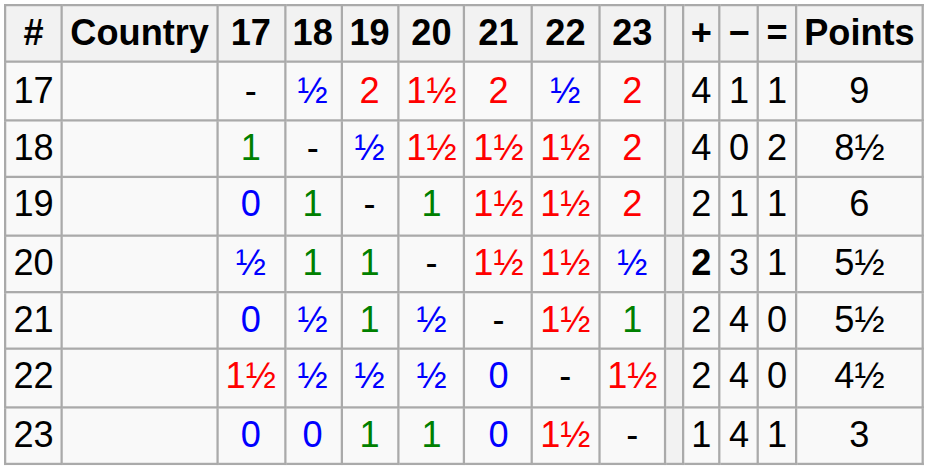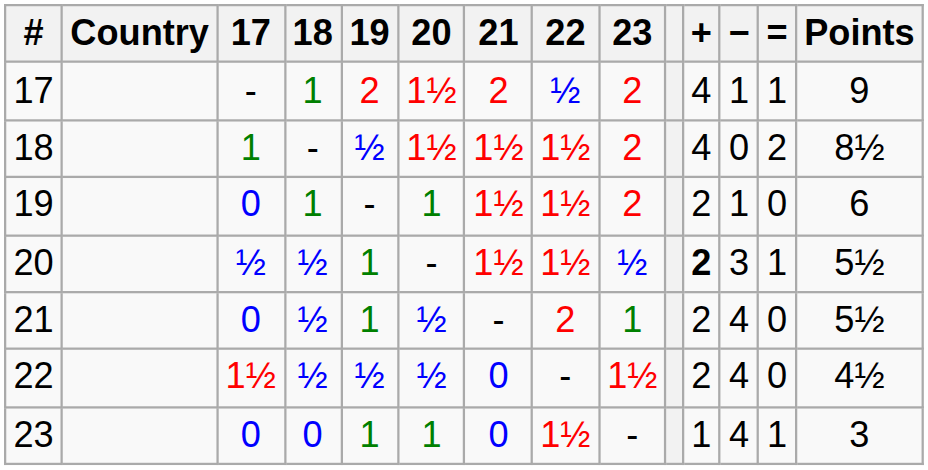(313, 90) ½ -> (313, 90) 1
(777, 205) 1 -> (777, 205) 0
(313, 262) 1 -> (313, 262) ½
(565, 319) 1½ -> (565, 319) 2
